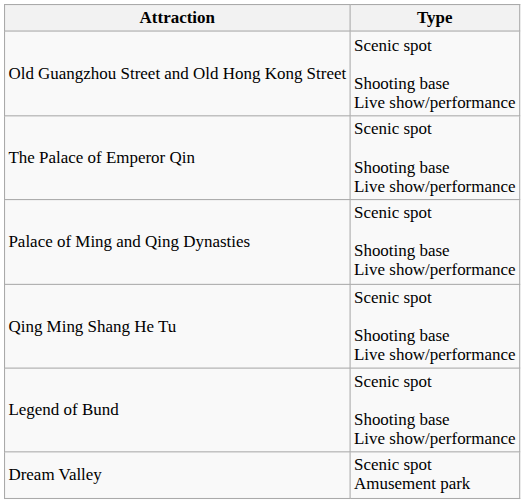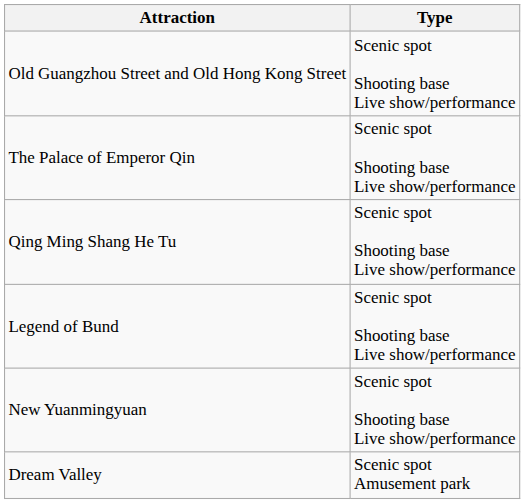- row: (129, 241)
+ row: (78, 410)
